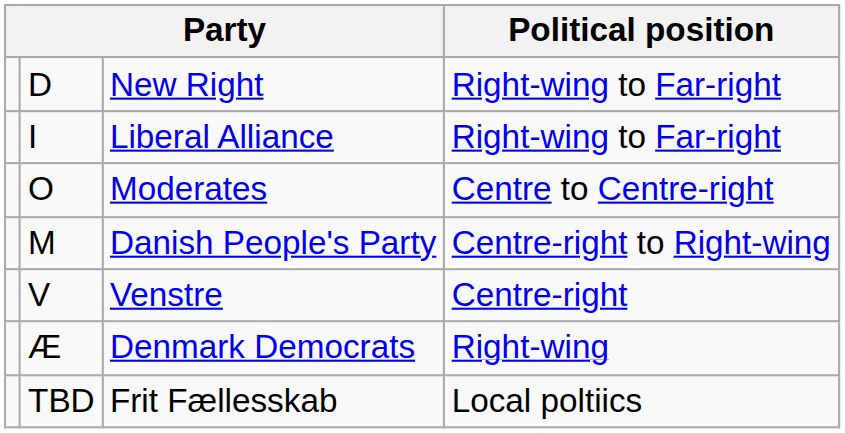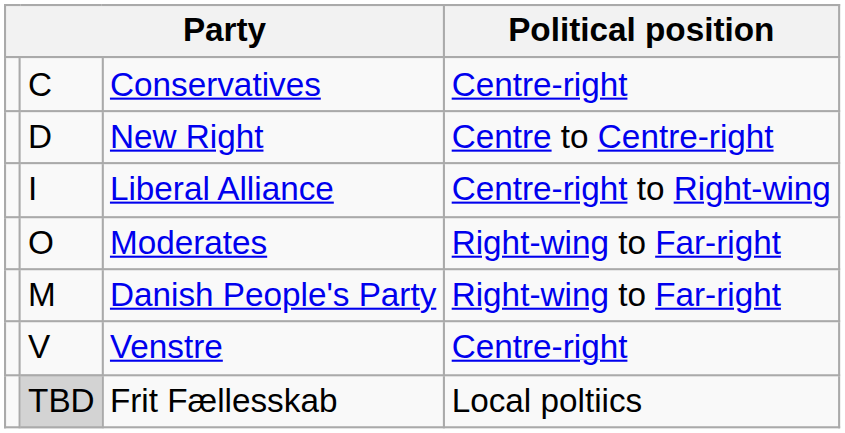+ row: (215, 83)
(616, 83) Right-wing to Far-right -> (613, 136) Centre to Centre-right
(616, 136) Right-wing to Far-right -> (641, 189) Centre-right to Right-wing
(613, 189) Centre to Centre-right -> (616, 242) Right-wing to Far-right
(641, 242) Centre-right to Right-wing -> (616, 294) Right-wing to Far-right
- row: (263, 347)
(61, 400) no background -> (61, 400) lightgrey background
